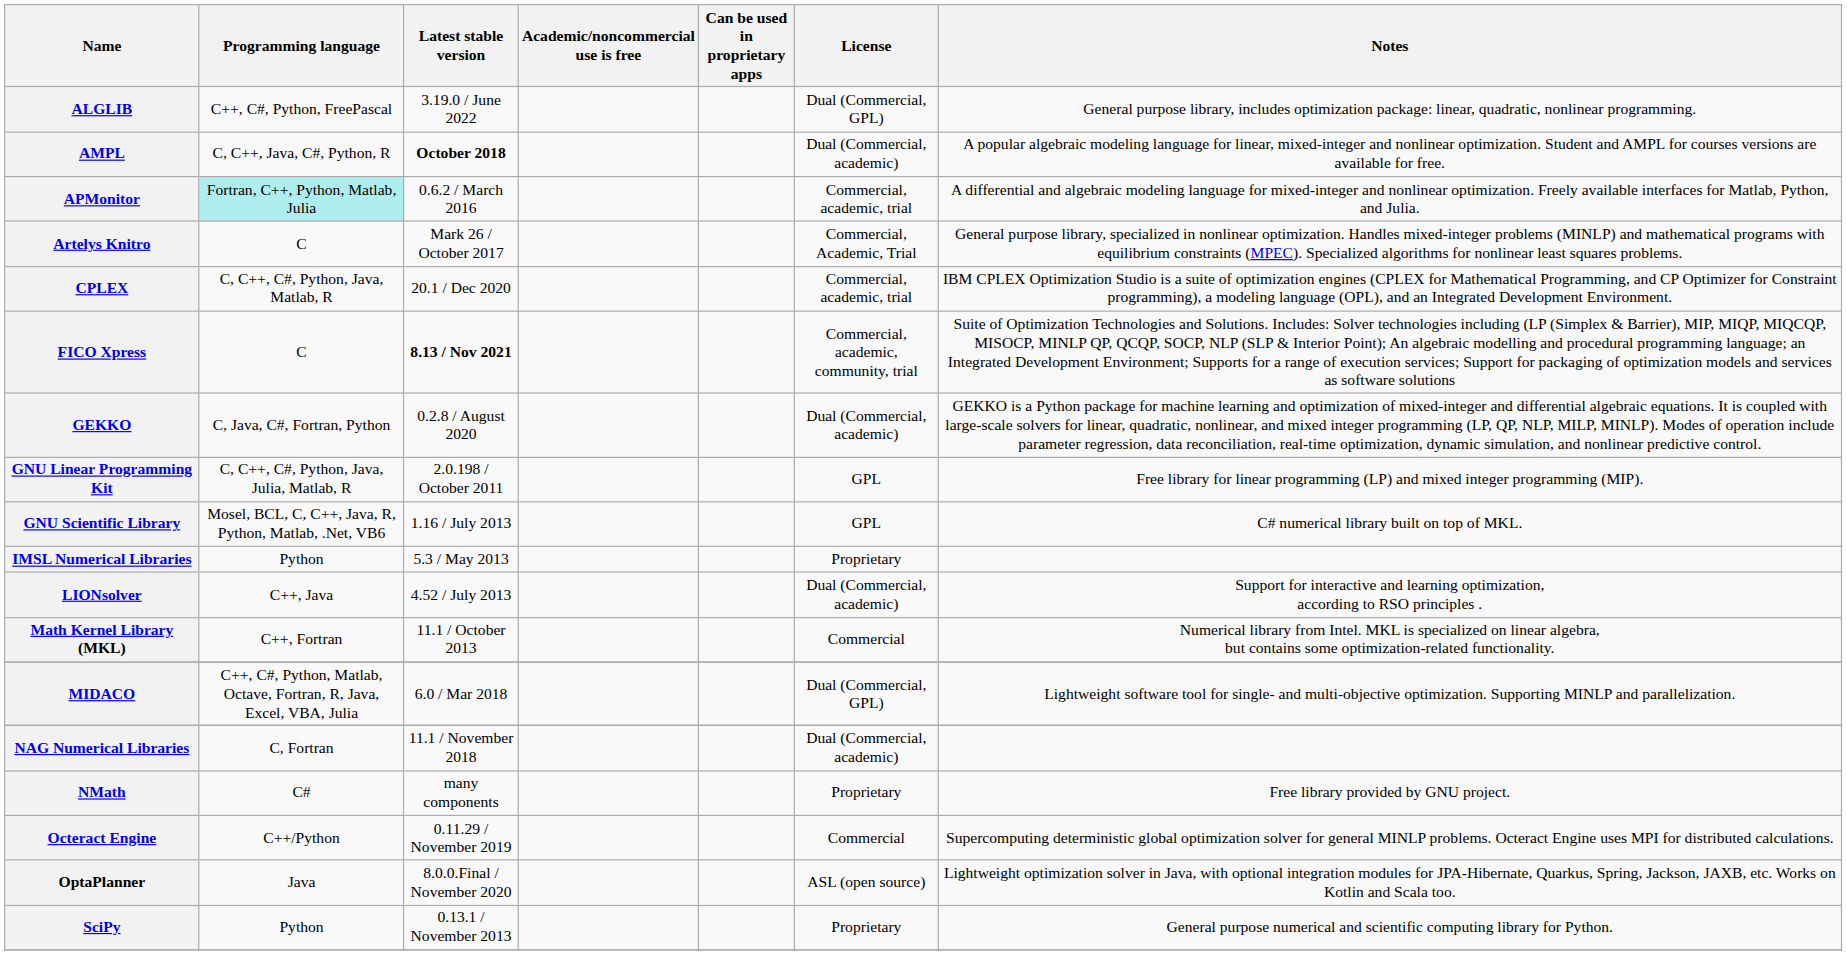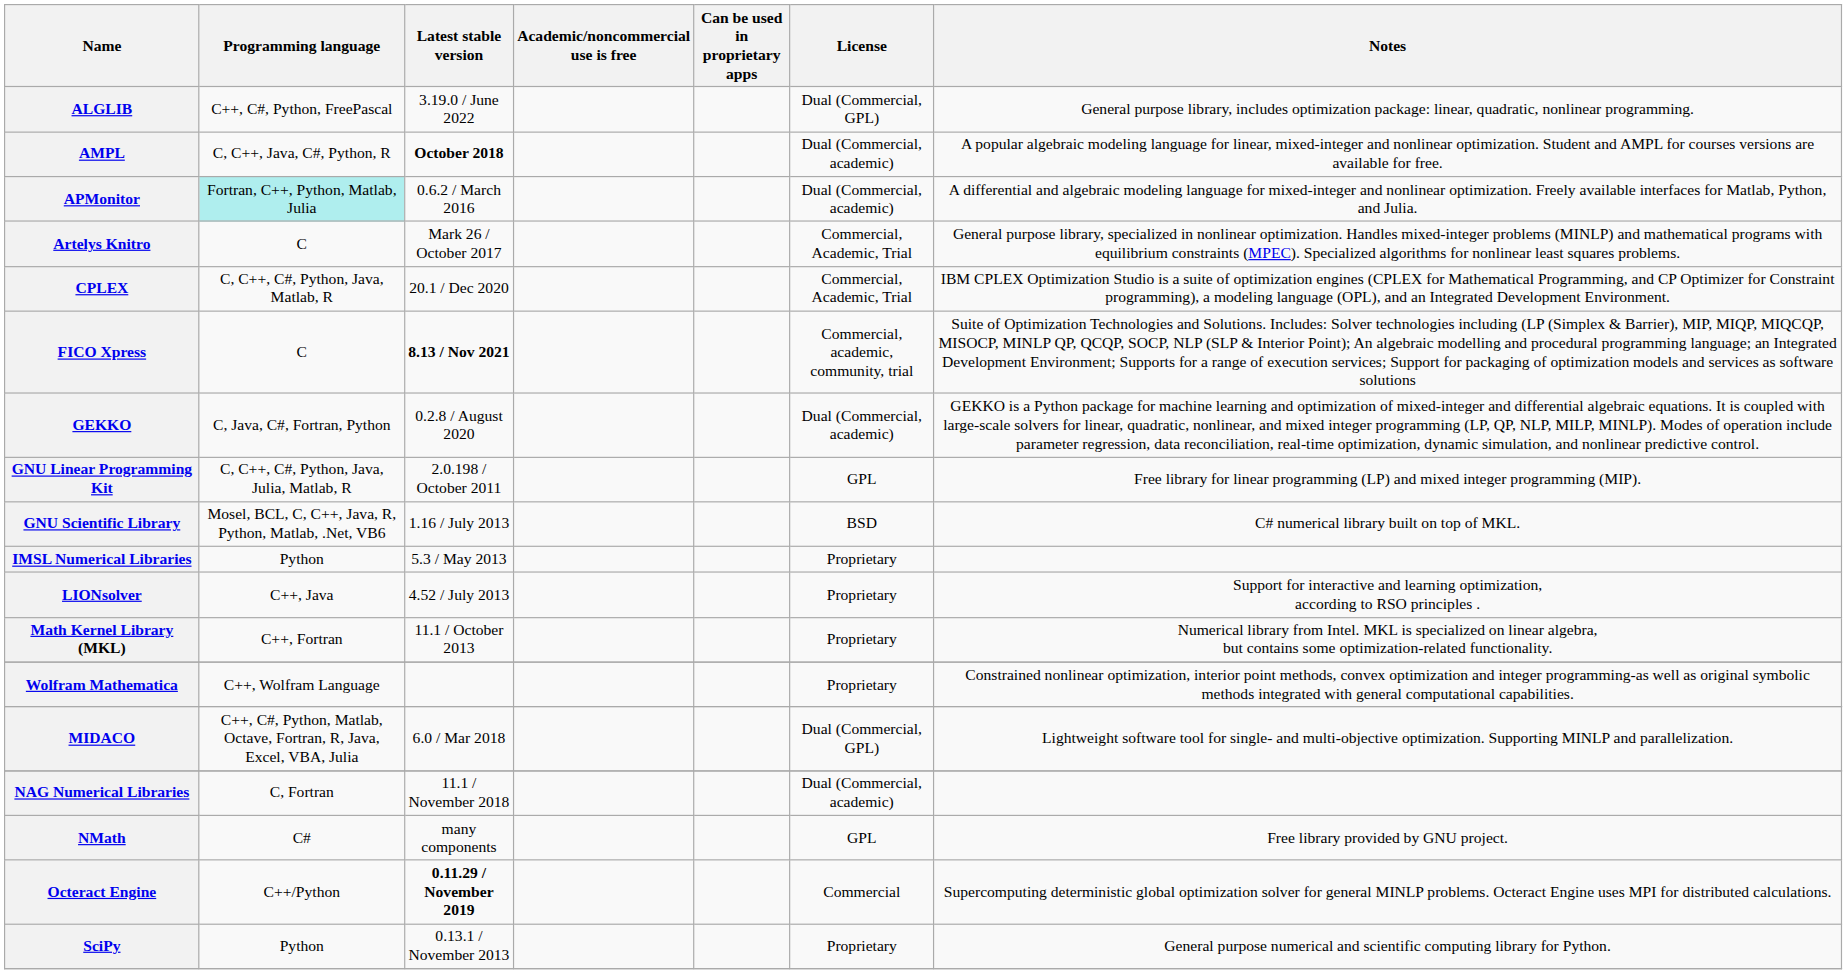(866, 199) Commercial, academic, trial -> (862, 199) Dual (Commercial, academic)
(866, 288) Commercial, academic, trial -> (862, 288) Commercial, Academic, Trial
(866, 524) GPL -> (862, 524) BSD
(866, 595) Dual (Commercial, academic) -> (862, 595) Proprietary
(866, 640) Commercial -> (862, 640) Proprietary
+ row: (102, 684)
(866, 793) Proprietary -> (862, 838) GPL
(461, 838) normal -> (459, 892) bold
- row: (102, 882)
